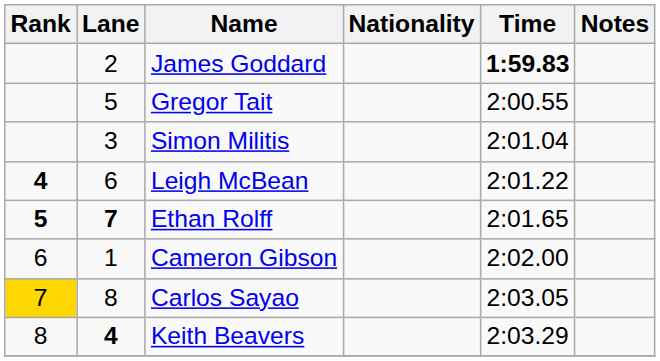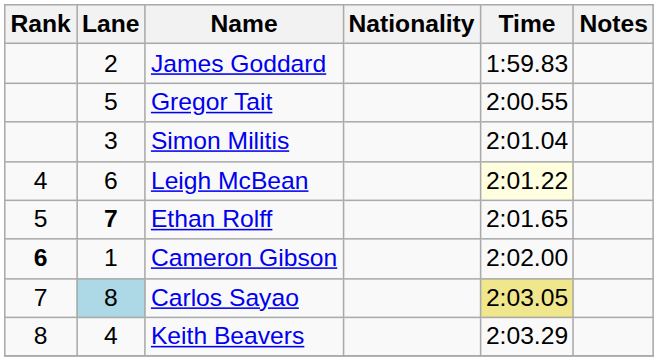(528, 63) bold -> (527, 63) normal
(41, 180) bold -> (41, 180) normal
(528, 180) no background -> (527, 180) lightyellow background
(41, 219) bold -> (41, 219) normal
(41, 258) normal -> (41, 258) bold
(41, 297) gold background -> (41, 297) no background
(111, 297) no background -> (111, 297) lightblue background
(528, 297) no background -> (527, 297) khaki background
(111, 336) bold -> (111, 336) normal
